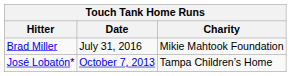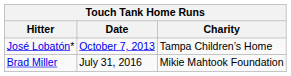rows swapped: (41, 63) <-> (32, 46)
